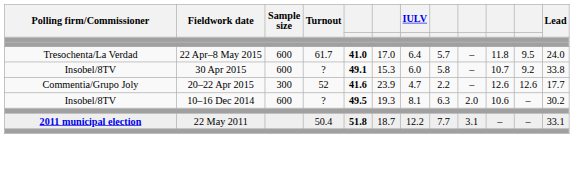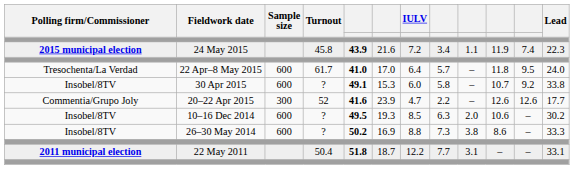+ row: (90, 50)
(415, 101) 8.1 -> (415, 116) 8.5
+ row: (90, 132)
